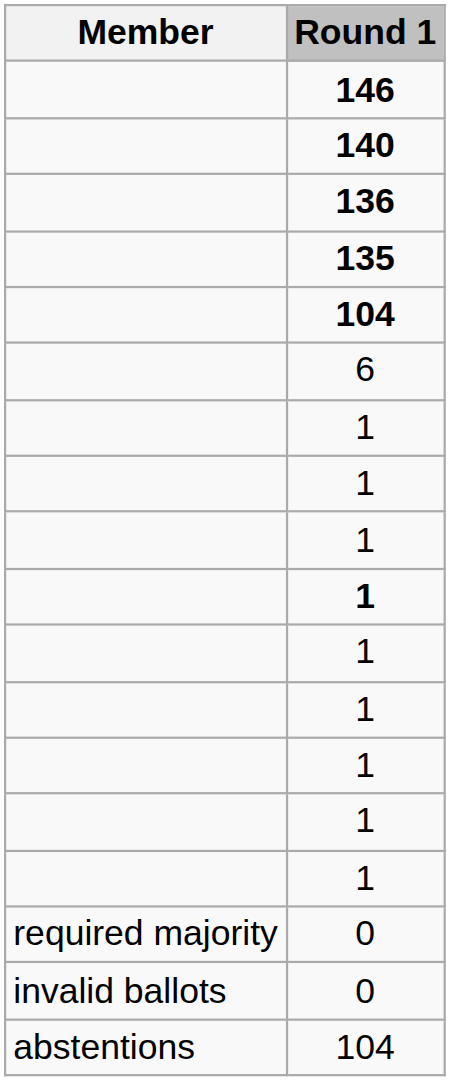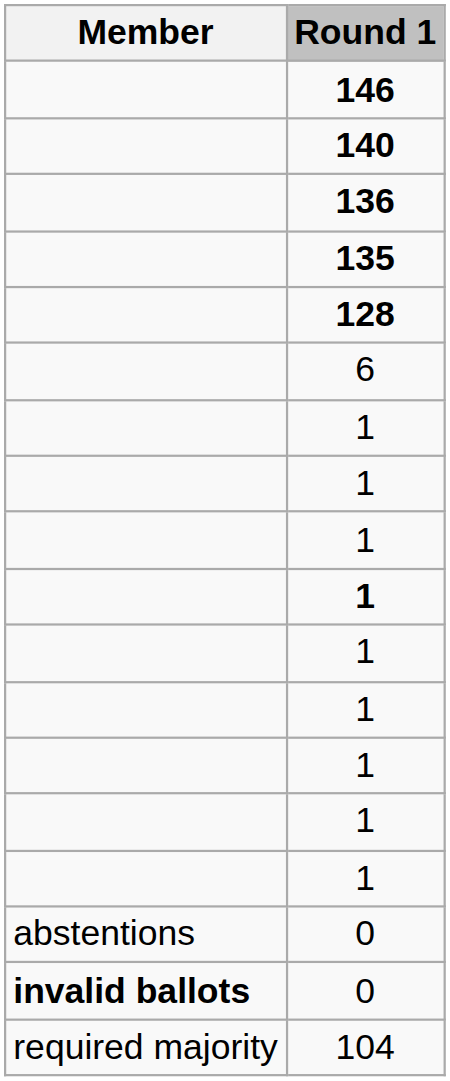(365, 314) 104 -> (365, 314) 128
(146, 933) required majority -> (104, 933) abstentions
(120, 990) normal -> (132, 990) bold
(104, 1046) abstentions -> (146, 1046) required majority
